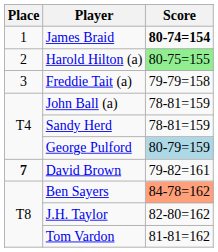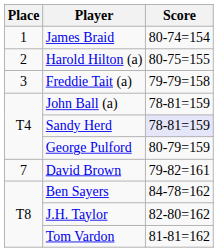(179, 37) bold -> (179, 37) normal
(179, 59) lightgreen background -> (179, 59) no background
(179, 125) no background -> (179, 125) lavender background
(179, 147) lightblue background -> (179, 147) no background
(23, 170) bold -> (23, 170) normal
(179, 192) lightsalmon background -> (179, 192) no background
